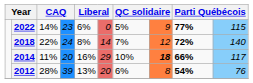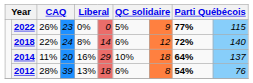(49, 27) 14% -> (49, 27) 26%
(84, 27) 6% -> (84, 27) 0%
(122, 42) 7% -> (122, 42) 6%
(165, 56) bold -> (165, 56) normal
(184, 56) 66% -> (184, 56) 64%
(238, 56) 117 -> (238, 56) 137
(105, 71) 20 -> (105, 71) 18
